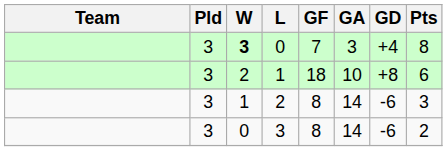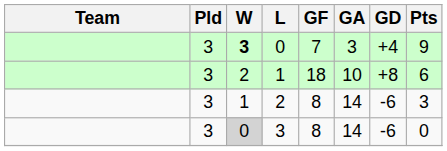(424, 46) 8 -> (424, 46) 9
(244, 131) no background -> (244, 131) lightgrey background
(424, 131) 2 -> (424, 131) 0
